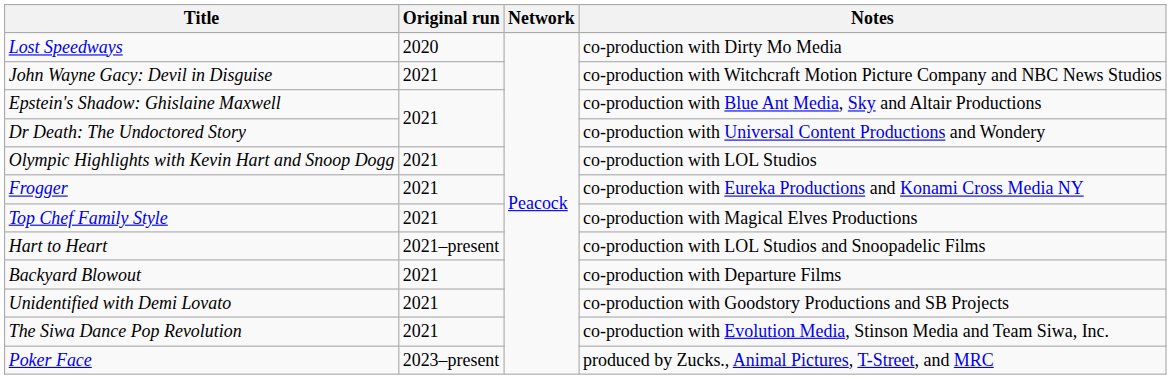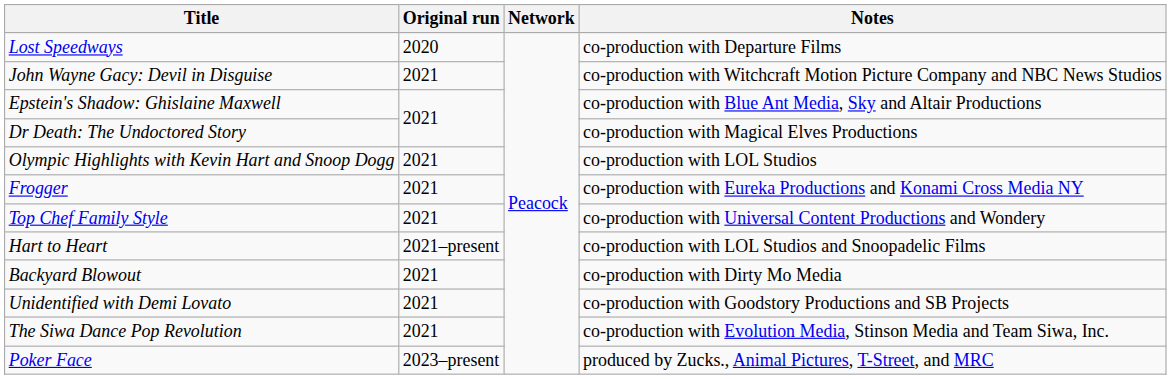(712, 47) co-production with Dirty Mo Media -> (712, 47) co-production with Departure Films
(814, 132) co-production with Universal Content Productions and Wondery -> (750, 132) co-production with Magical Elves Productions
(750, 217) co-production with Magical Elves Productions -> (814, 217) co-production with Universal Content Productions and Wondery
(712, 274) co-production with Departure Films -> (712, 274) co-production with Dirty Mo Media
